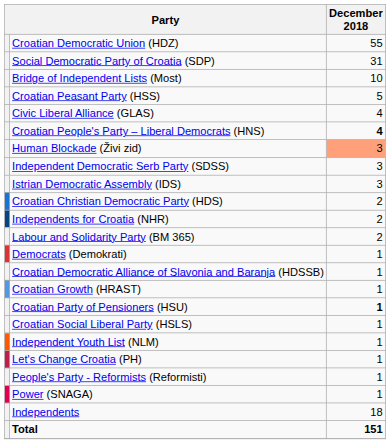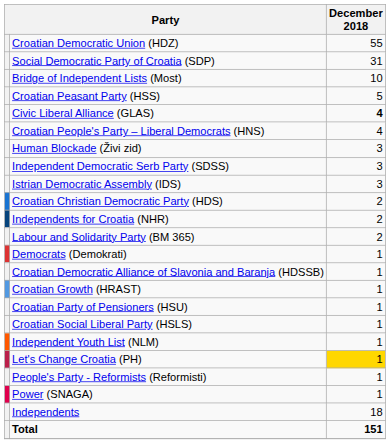(380, 114) normal -> (380, 114) bold
(380, 131) bold -> (380, 131) normal
(380, 149) lightsalmon background -> (380, 149) no background
(380, 307) bold -> (380, 307) normal
(380, 359) no background -> (380, 359) gold background
